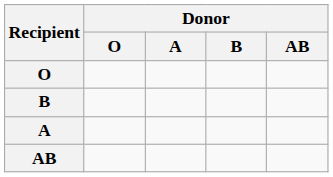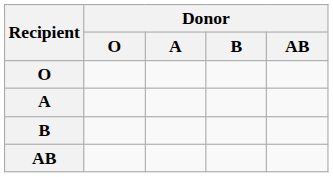(44, 102) B -> (44, 102) A
(44, 130) A -> (44, 130) B
